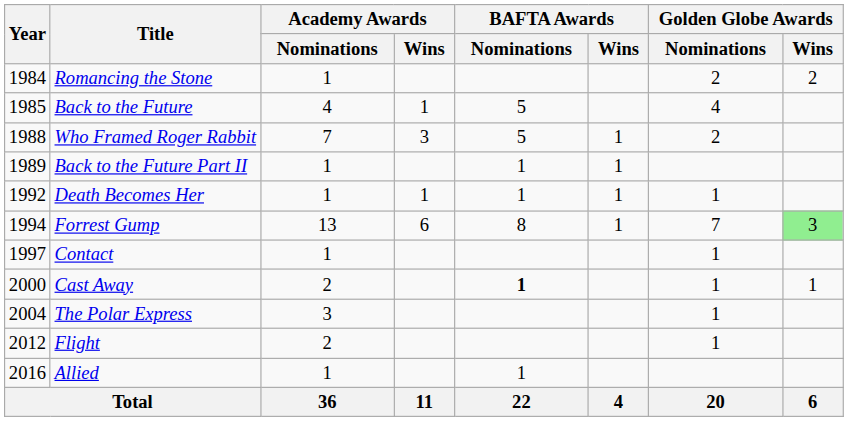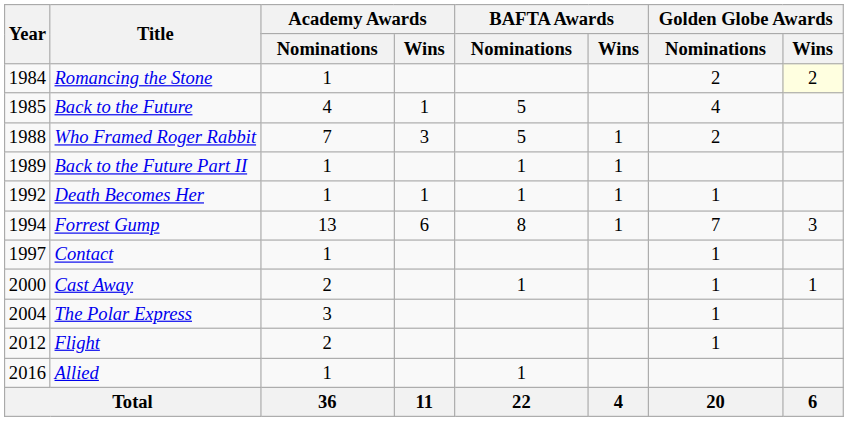(813, 78) no background -> (813, 78) lightyellow background
(813, 225) lightgreen background -> (813, 225) no background
(521, 284) bold -> (521, 284) normal
